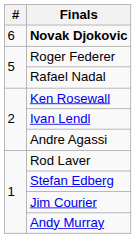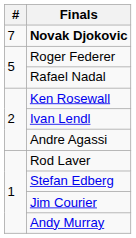(11, 35) 6 -> (11, 35) 7
